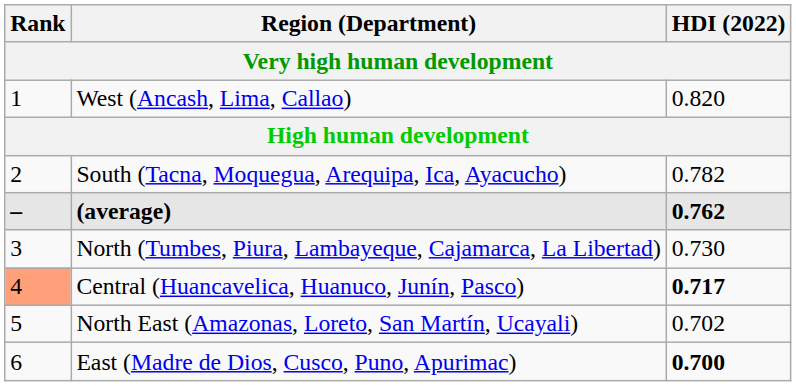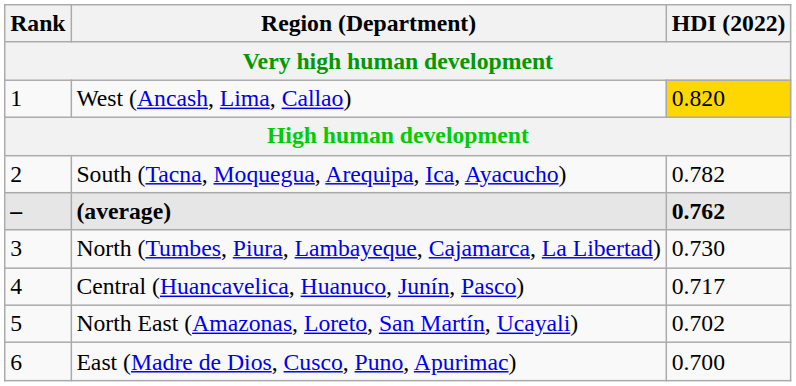(698, 98) no background -> (698, 98) gold background
(16, 286) lightsalmon background -> (16, 286) no background
(698, 286) bold -> (698, 286) normal
(698, 361) bold -> (698, 361) normal
